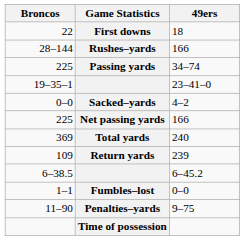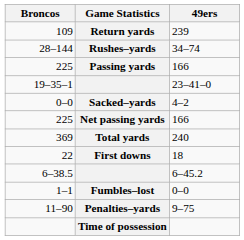rows swapped: (67, 31) <-> (64, 155)
(180, 48) 166 -> (186, 48) 34–74
(186, 66) 34–74 -> (180, 66) 166
